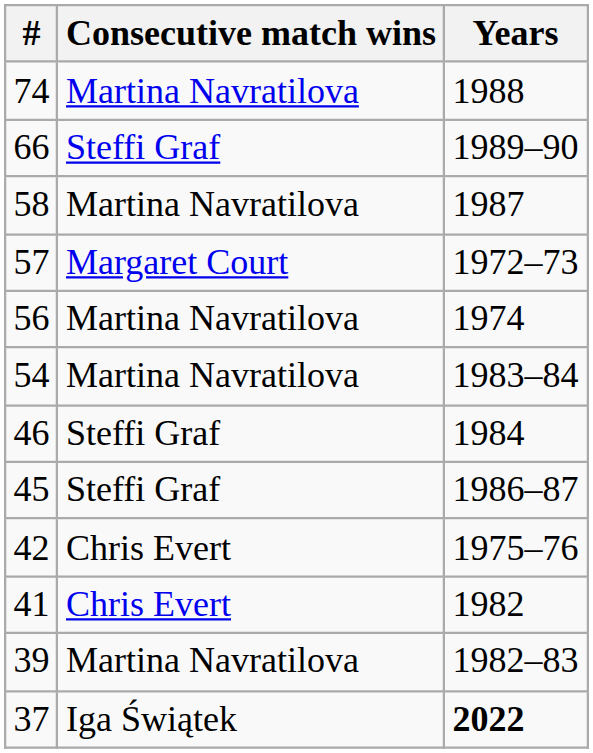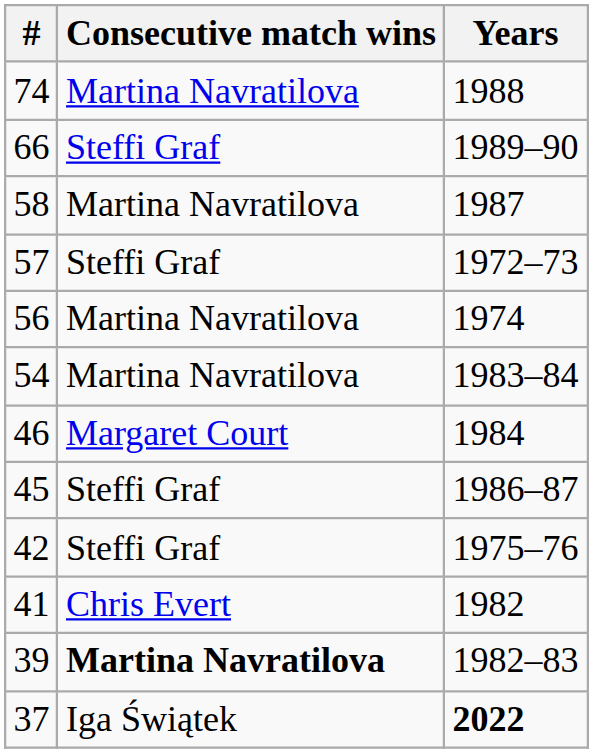(177, 261) Margaret Court -> (143, 261) Steffi Graf
(143, 432) Steffi Graf -> (177, 432) Margaret Court
(149, 546) Chris Evert -> (143, 546) Steffi Graf
(212, 661) normal -> (225, 661) bold
